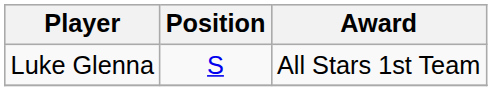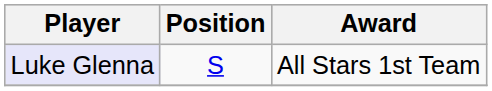(82, 64) no background -> (82, 64) lavender background
